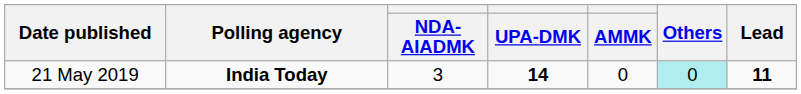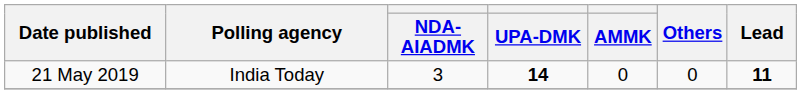(277, 75) bold -> (277, 75) normal
(692, 75) paleturquoise background -> (692, 75) no background
